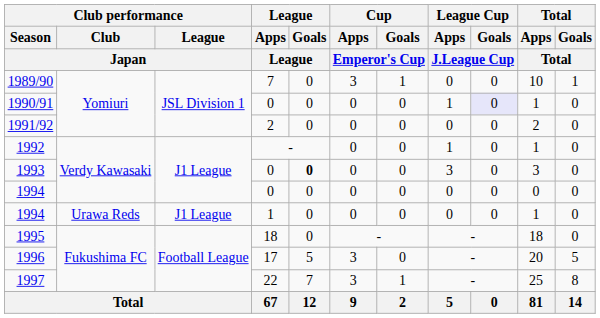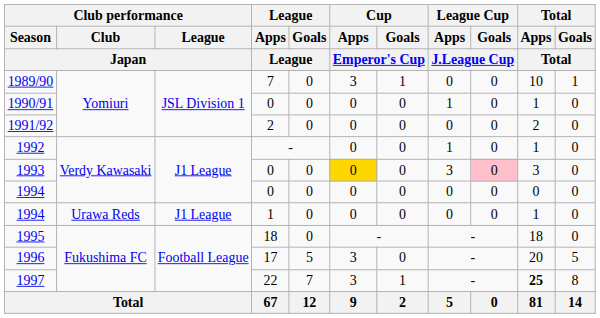(494, 103) lavender background -> (494, 103) no background
(309, 170) bold -> (309, 170) normal
(353, 170) no background -> (353, 170) gold background
(494, 170) no background -> (494, 170) pink background
(536, 280) normal -> (536, 280) bold
